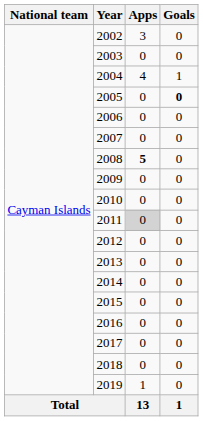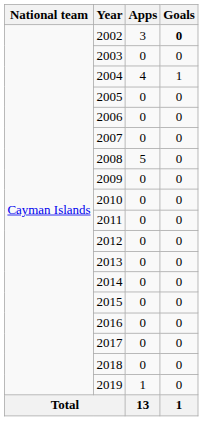(179, 35) normal -> (179, 35) bold
(179, 96) bold -> (179, 96) normal
(143, 158) bold -> (143, 158) normal
(143, 220) lightgrey background -> (143, 220) no background
